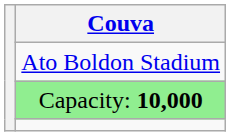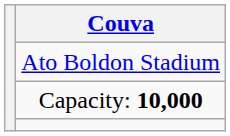(121, 99) lightgreen background -> (121, 99) no background
